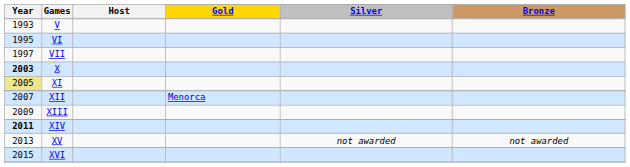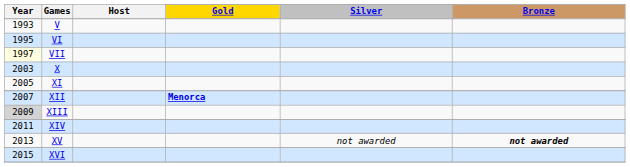(23, 55) no background -> (23, 55) lightyellow background
(23, 69) bold -> (23, 69) normal
(23, 84) khaki background -> (23, 84) no background
(187, 98) normal -> (187, 98) bold
(23, 112) no background -> (23, 112) lightgrey background
(23, 127) bold -> (23, 127) normal
(539, 141) normal -> (539, 141) bold
